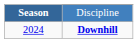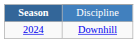(98, 30) bold -> (98, 30) normal
